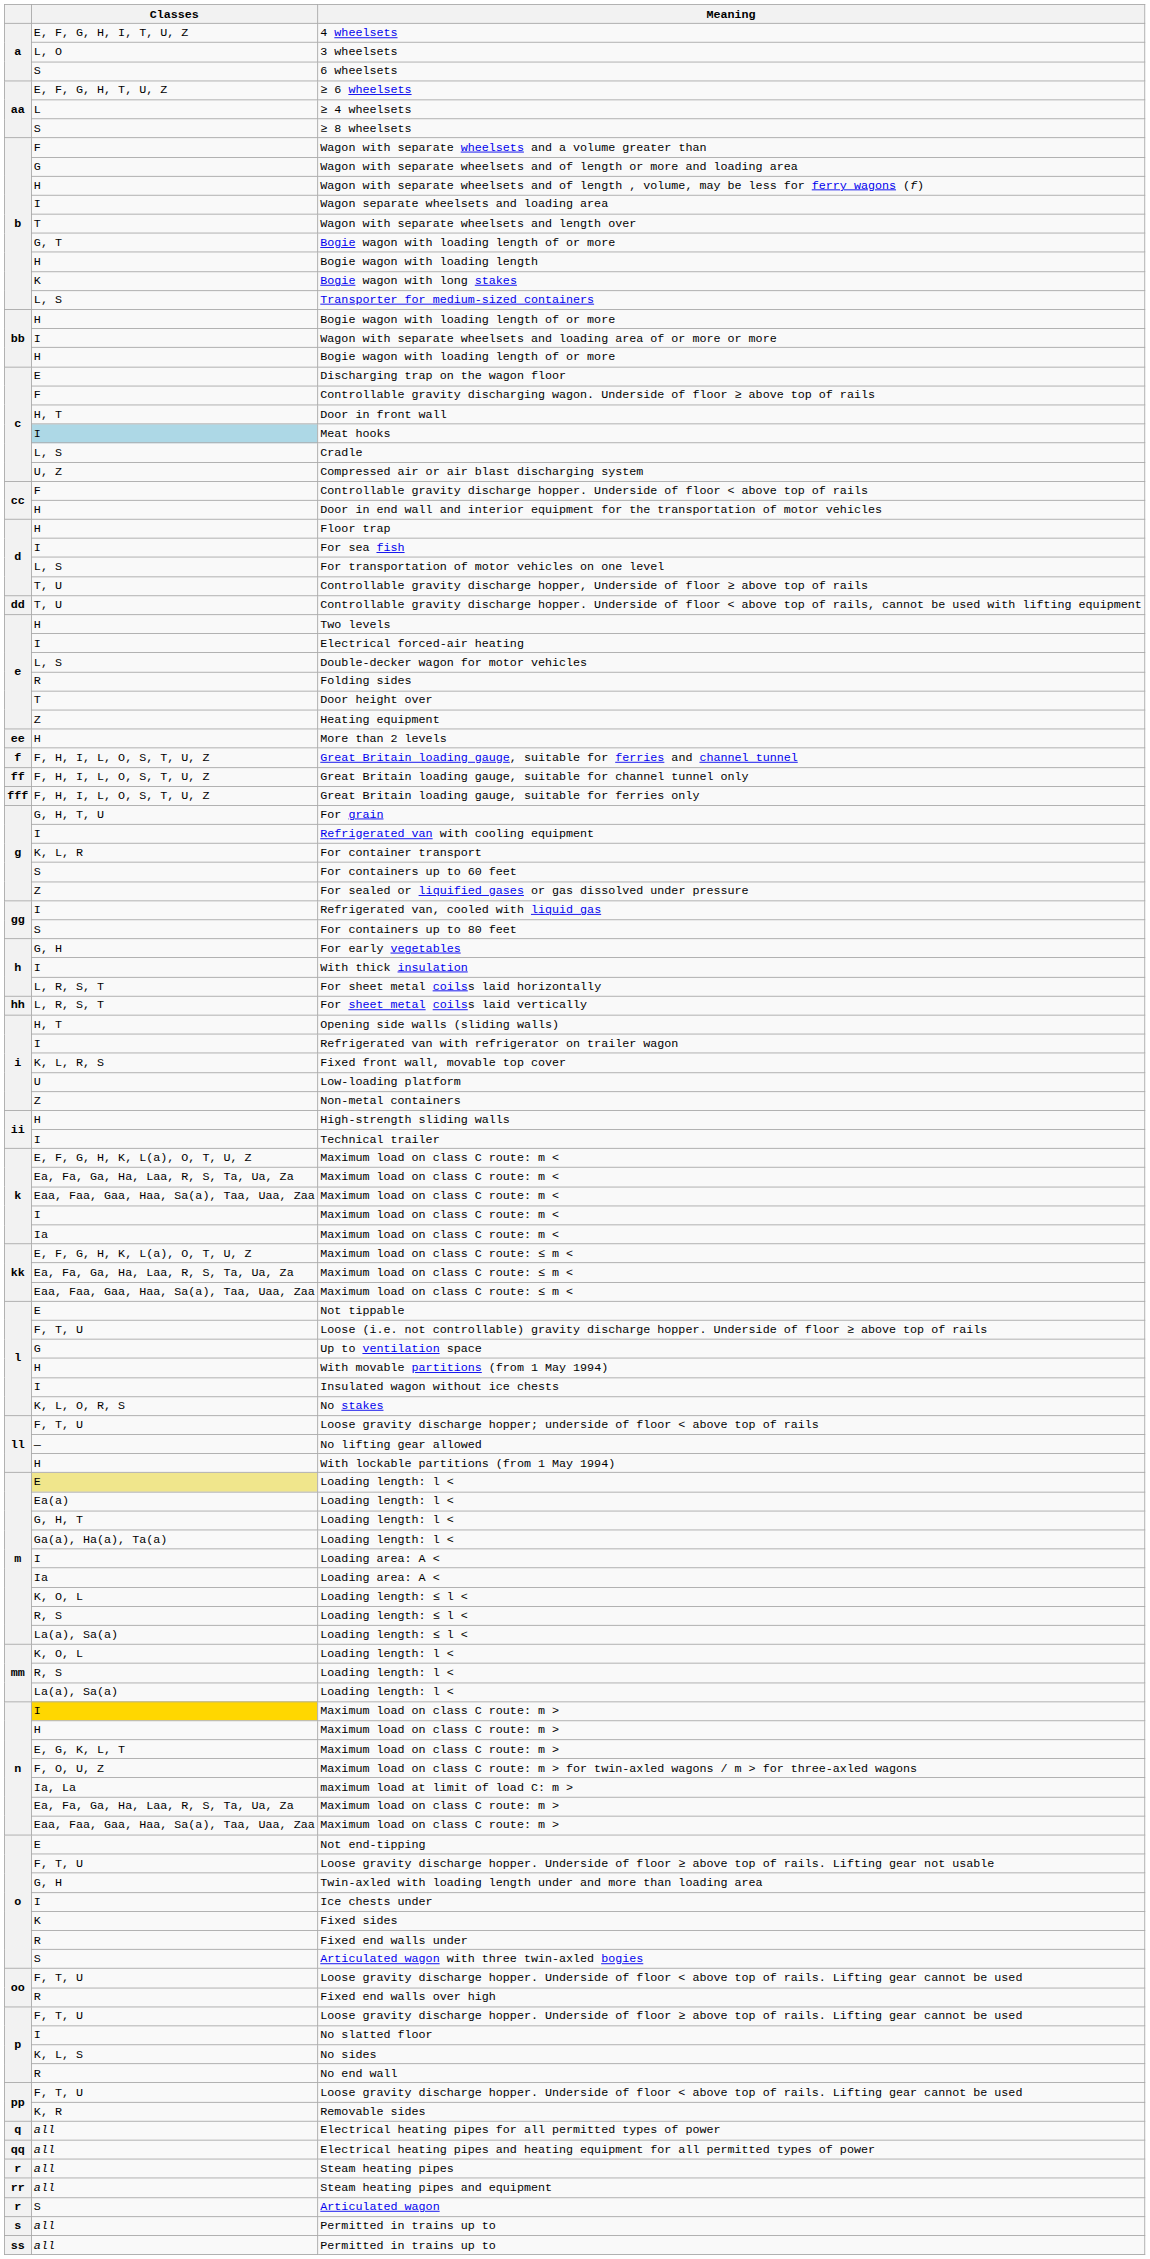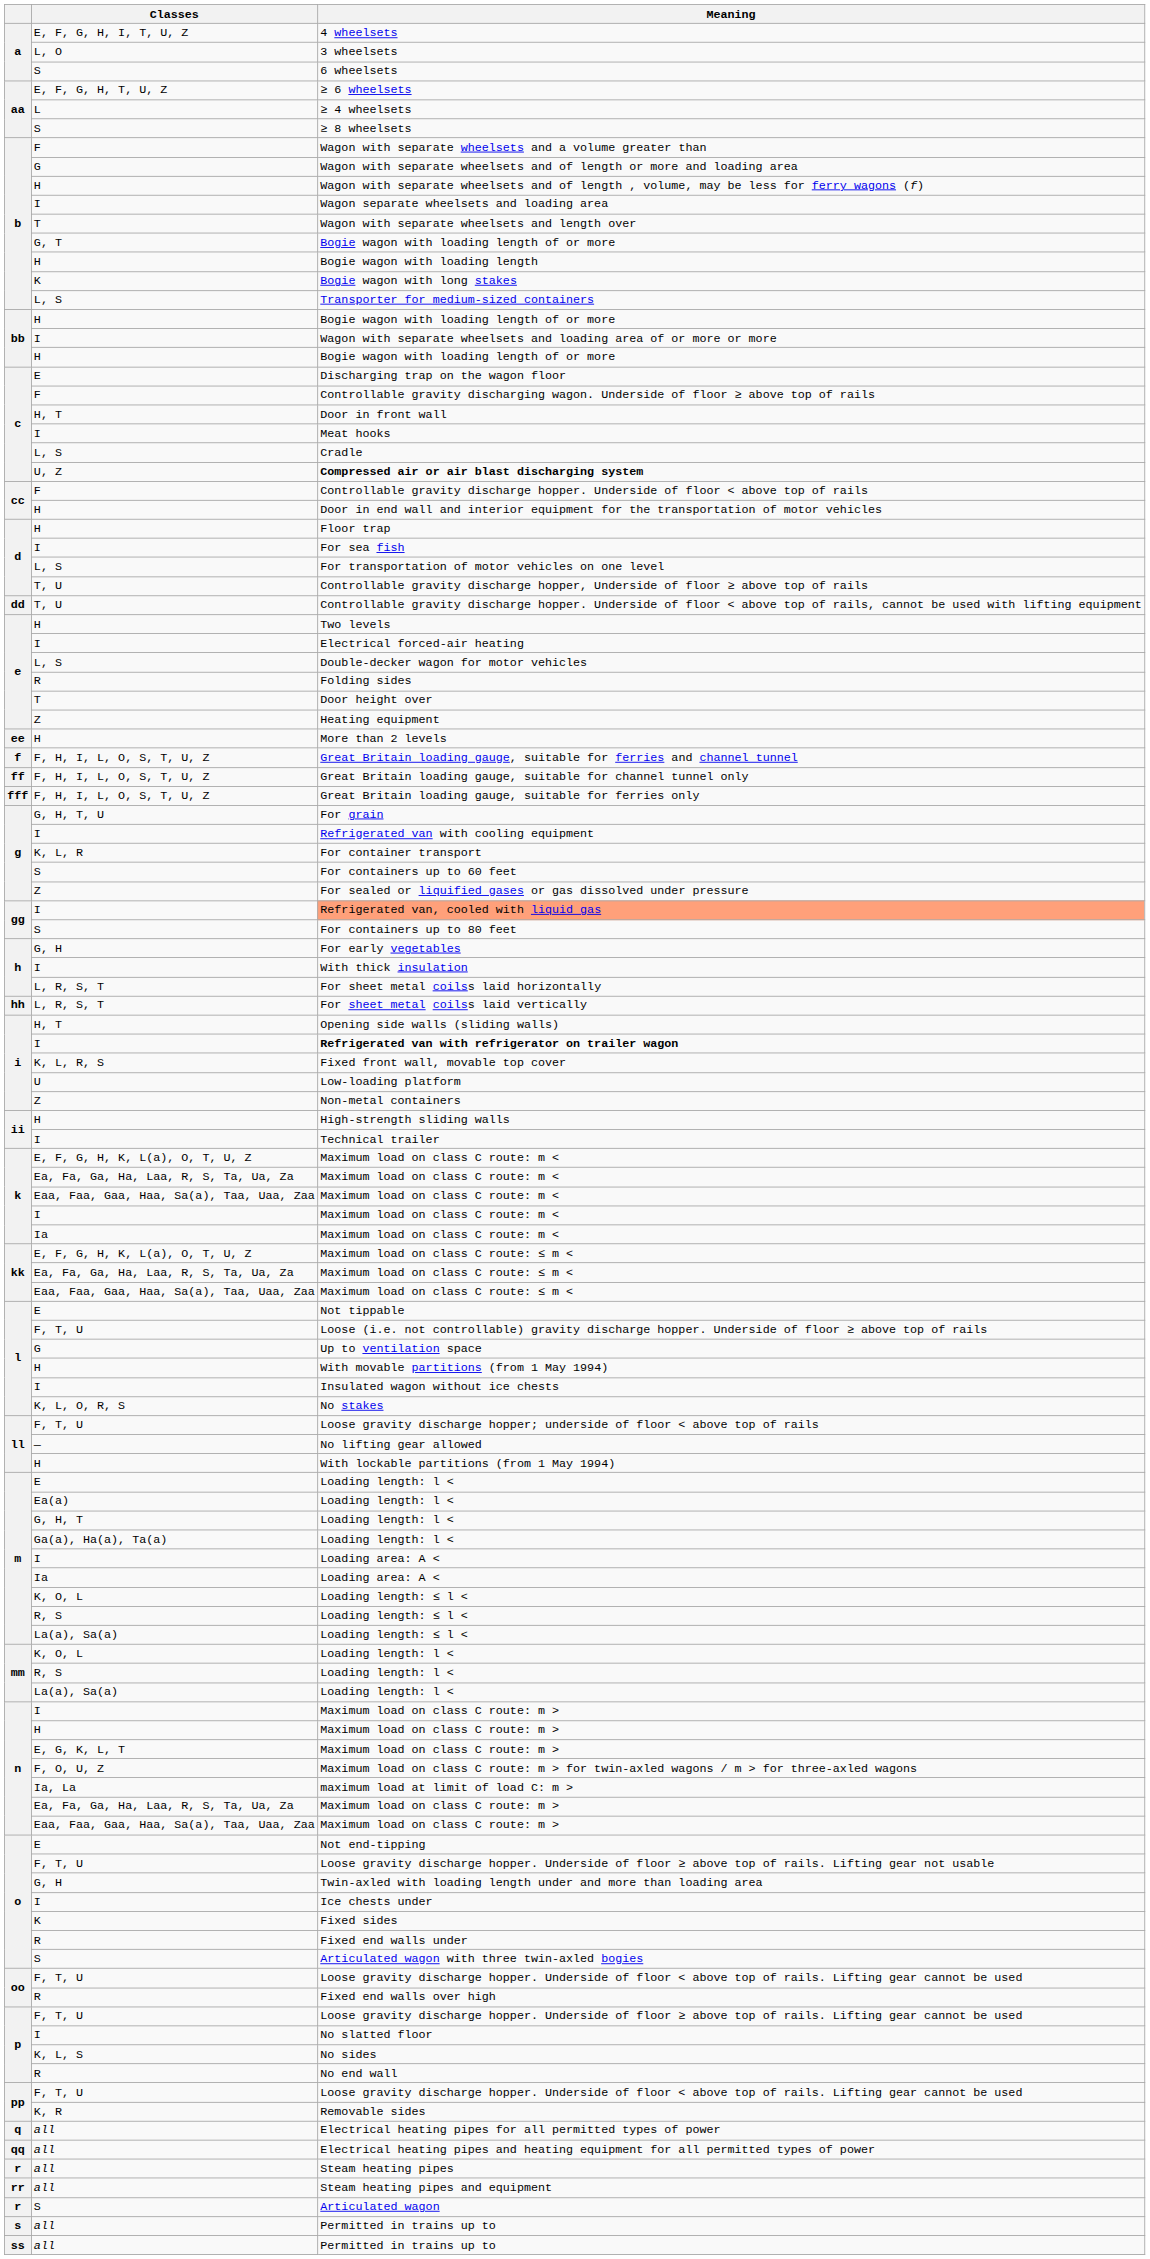(37, 433) lightblue background -> (37, 433) no background
(482, 472) normal -> (482, 472) bold
(461, 910) no background -> (461, 910) lightsalmon background
(499, 1044) normal -> (499, 1044) bold
(37, 1482) khaki background -> (37, 1482) no background
(37, 1711) gold background -> (37, 1711) no background
